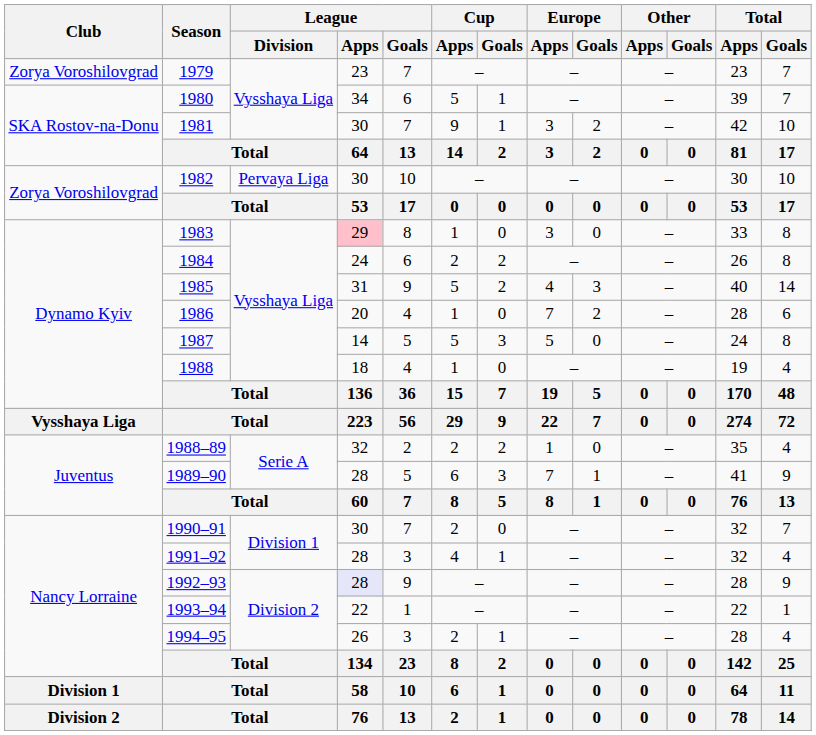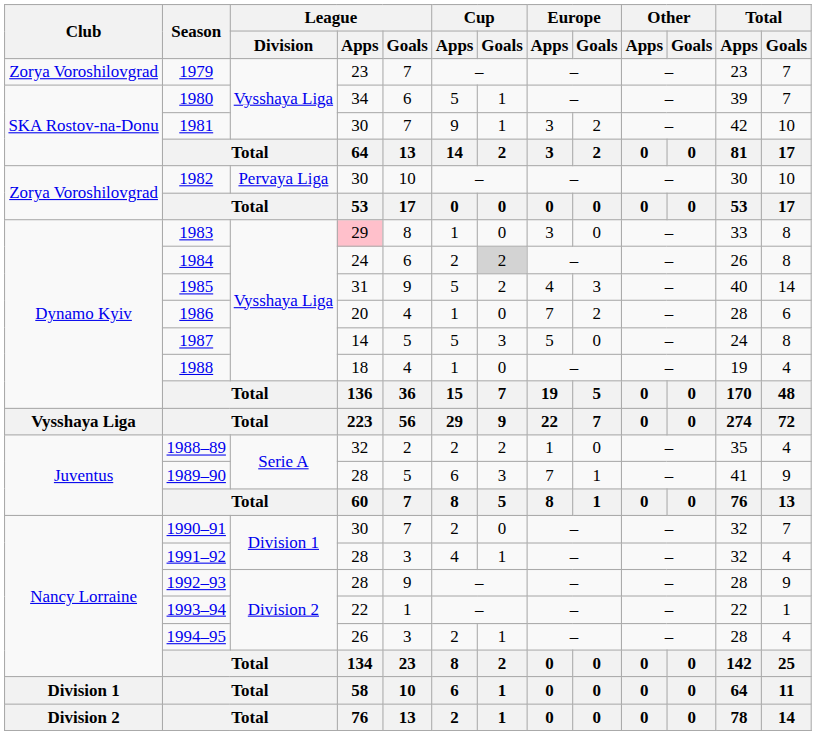(502, 260) no background -> (502, 260) lightgrey background
(360, 582) lavender background -> (360, 582) no background
